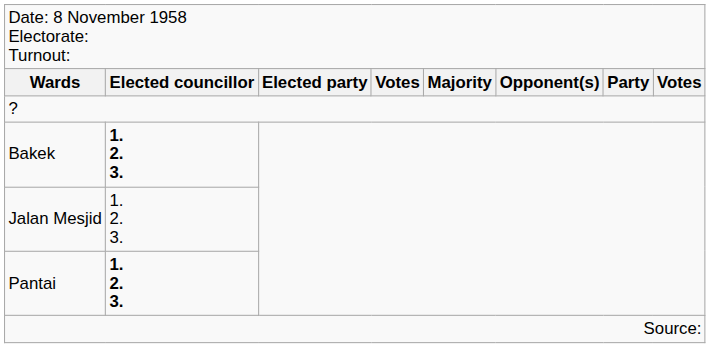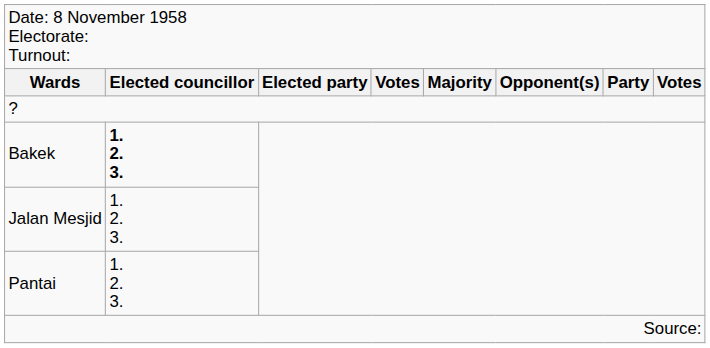(117, 283) bold -> (117, 283) normal
